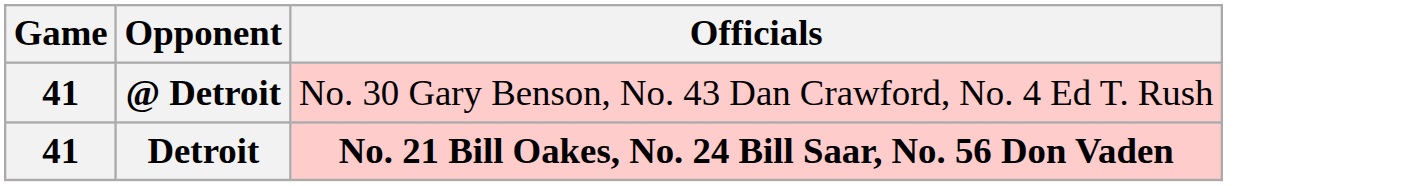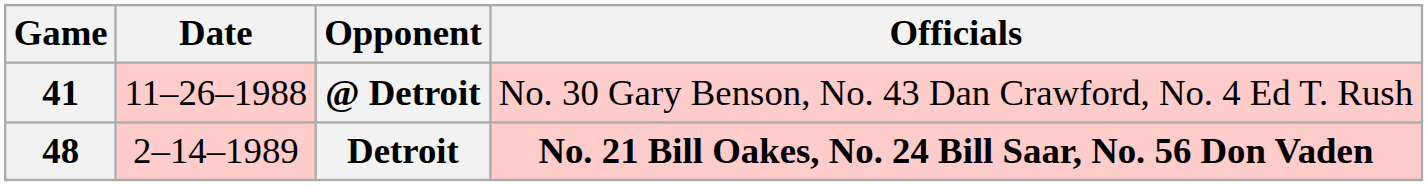+ column: (216, 33)
(61, 150) 41 -> (61, 150) 48
